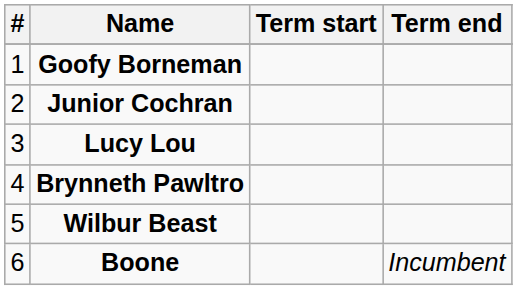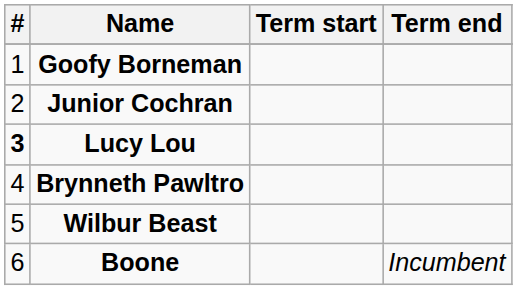(18, 143) normal -> (18, 143) bold
